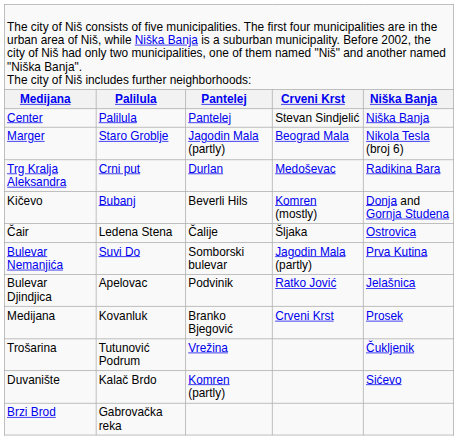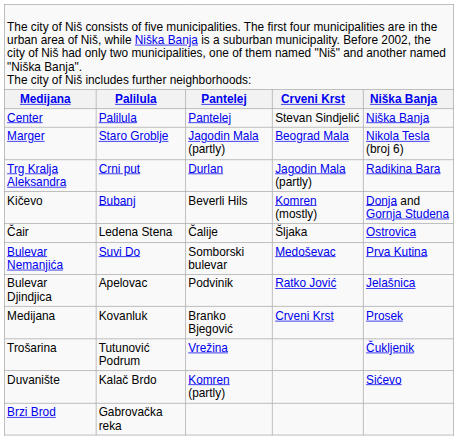(305, 168) Medoševac -> (310, 175) Jagodin Mala (partly)
(310, 258) Jagodin Mala (partly) -> (305, 251) Medoševac
